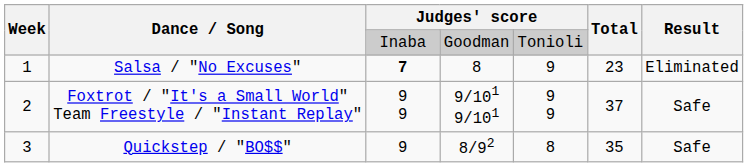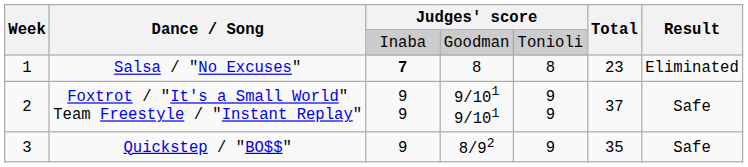(550, 68) 9 -> (550, 68) 8
(550, 147) 8 -> (550, 147) 9
